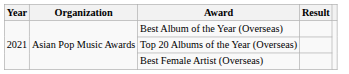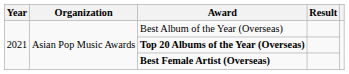(219, 45) normal -> (222, 45) bold
(202, 61) normal -> (205, 61) bold
